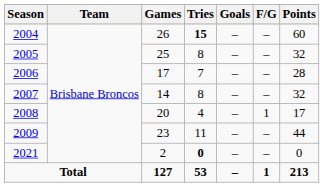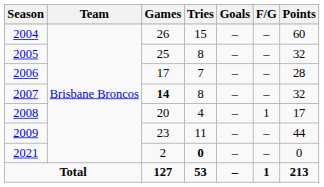(200, 34) bold -> (200, 34) normal
(163, 93) normal -> (163, 93) bold
